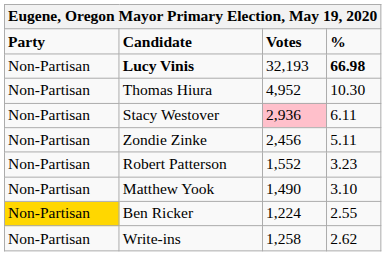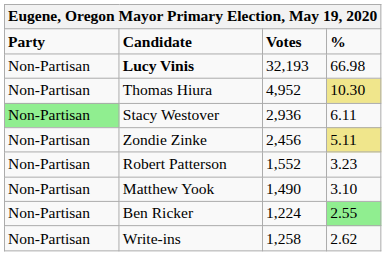(348, 66) bold -> (348, 66) normal
(348, 90) no background -> (348, 90) khaki background
(49, 115) no background -> (49, 115) lightgreen background
(283, 115) pink background -> (283, 115) no background
(344, 139) no background -> (344, 139) khaki background
(49, 213) gold background -> (49, 213) no background
(344, 213) no background -> (344, 213) lightgreen background
